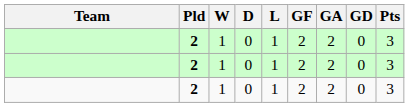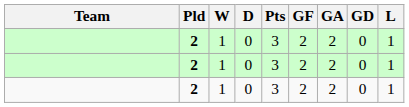columns swapped: (275, 16) <-> (390, 16)
